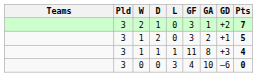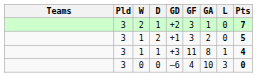columns swapped: (175, 11) <-> (225, 11)
